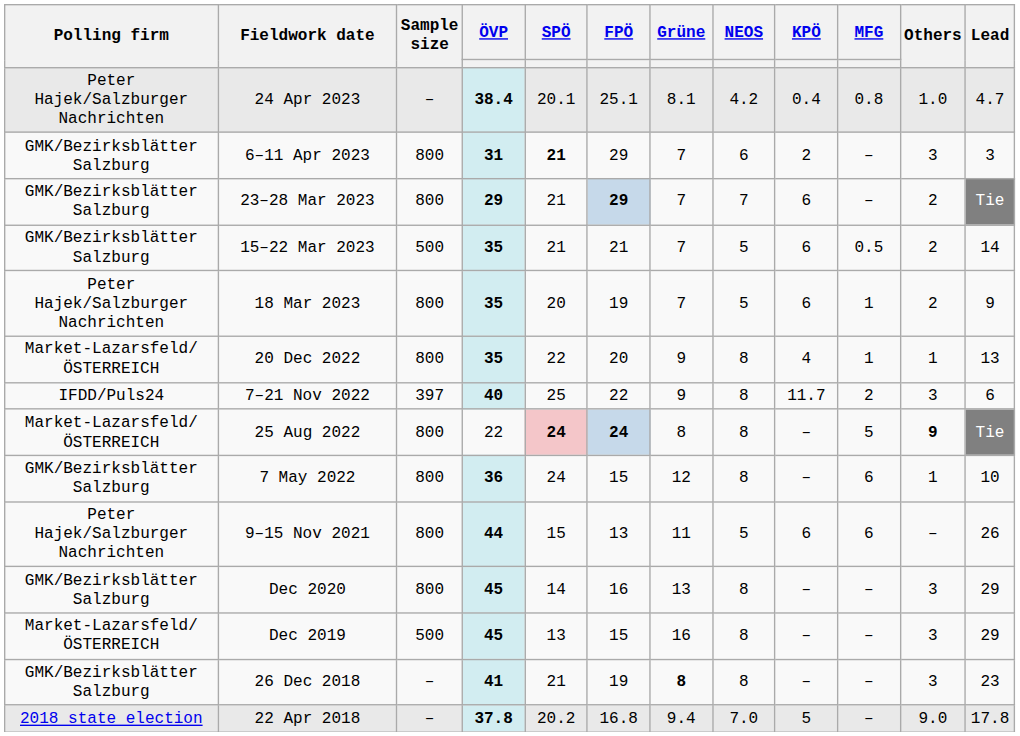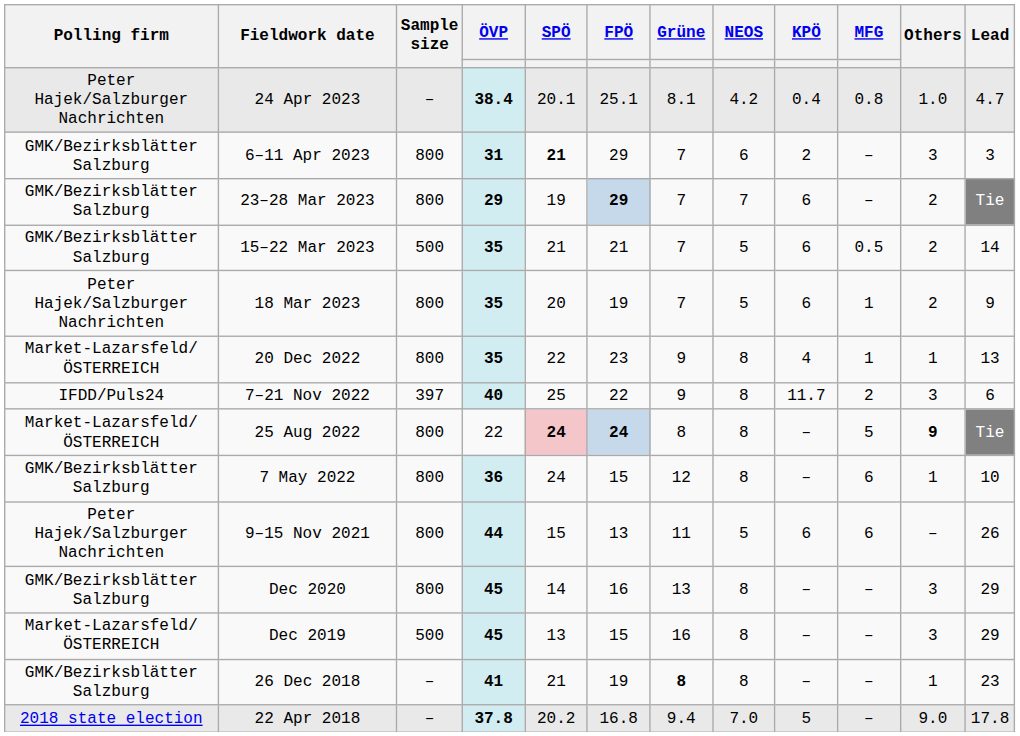(556, 201) 21 -> (556, 201) 19
(619, 359) 20 -> (619, 359) 23
(933, 682) 3 -> (933, 682) 1
